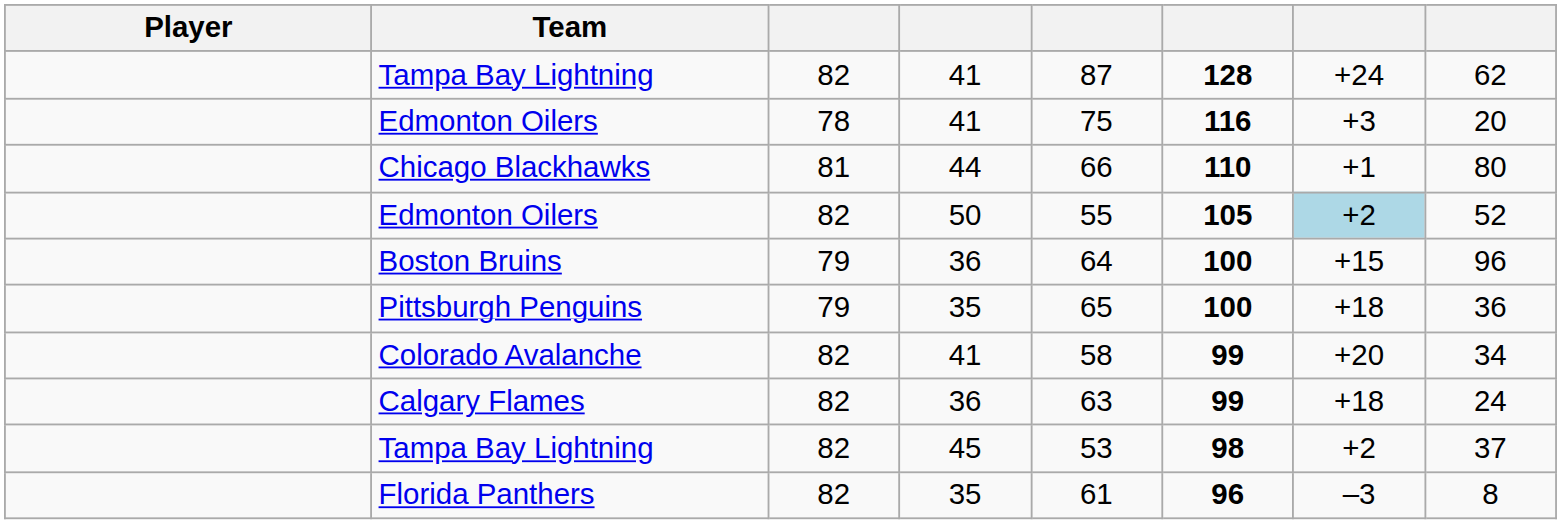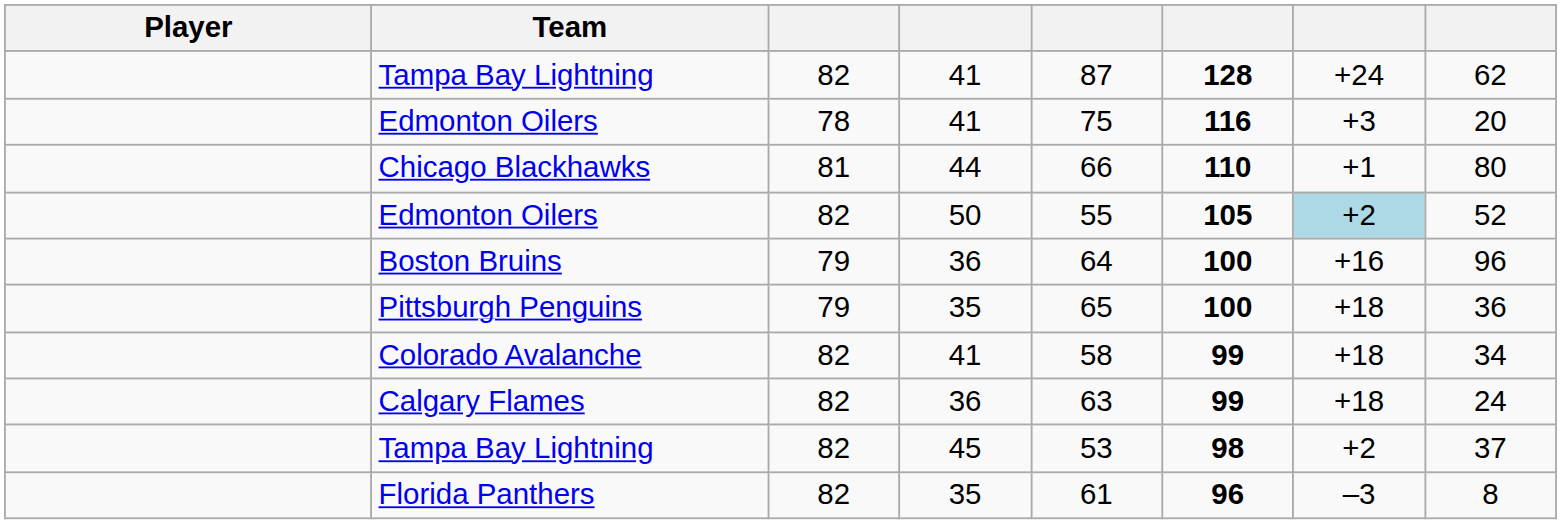(1359, 261) +15 -> (1359, 261) +16
(1359, 354) +20 -> (1359, 354) +18
